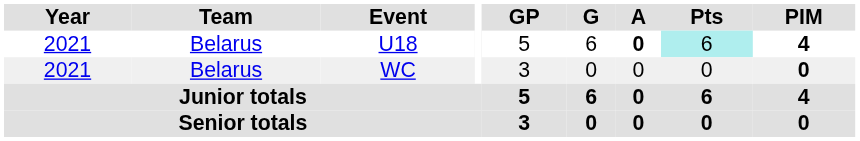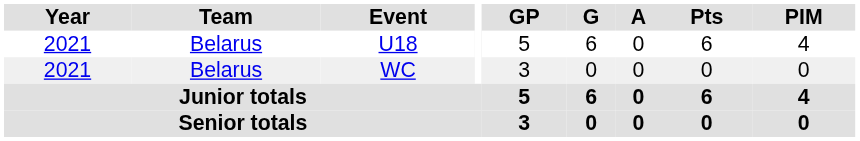(638, 43) bold -> (638, 43) normal
(707, 43) paleturquoise background -> (707, 43) no background
(804, 43) bold -> (804, 43) normal
(804, 70) bold -> (804, 70) normal
